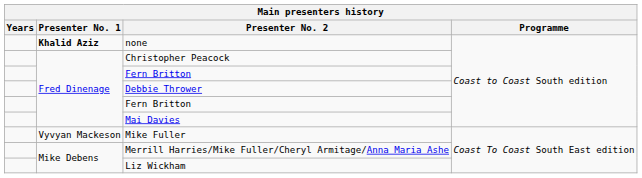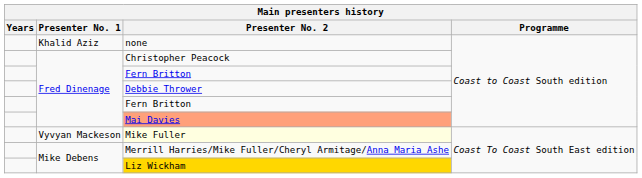(69, 42) bold -> (69, 42) normal
(153, 119) no background -> (153, 119) lightsalmon background
(155, 134) no background -> (155, 134) lightyellow background
(155, 165) no background -> (155, 165) gold background
